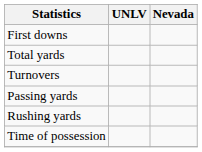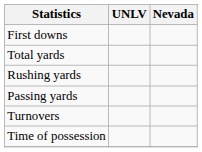rows swapped: (44, 116) <-> (33, 75)
